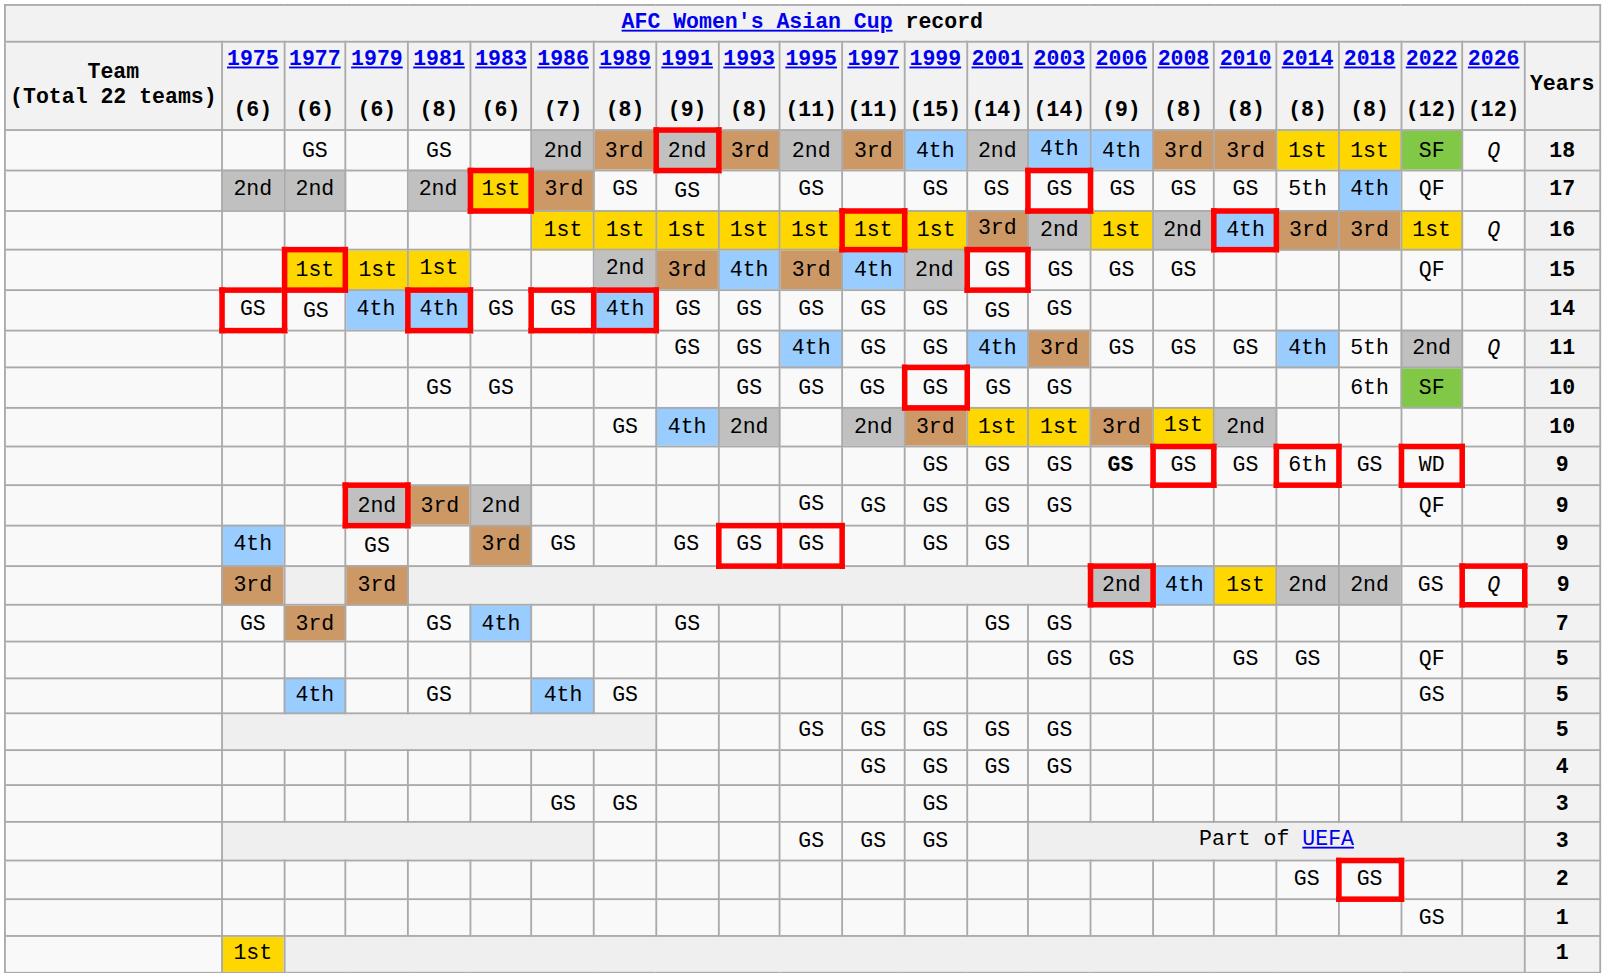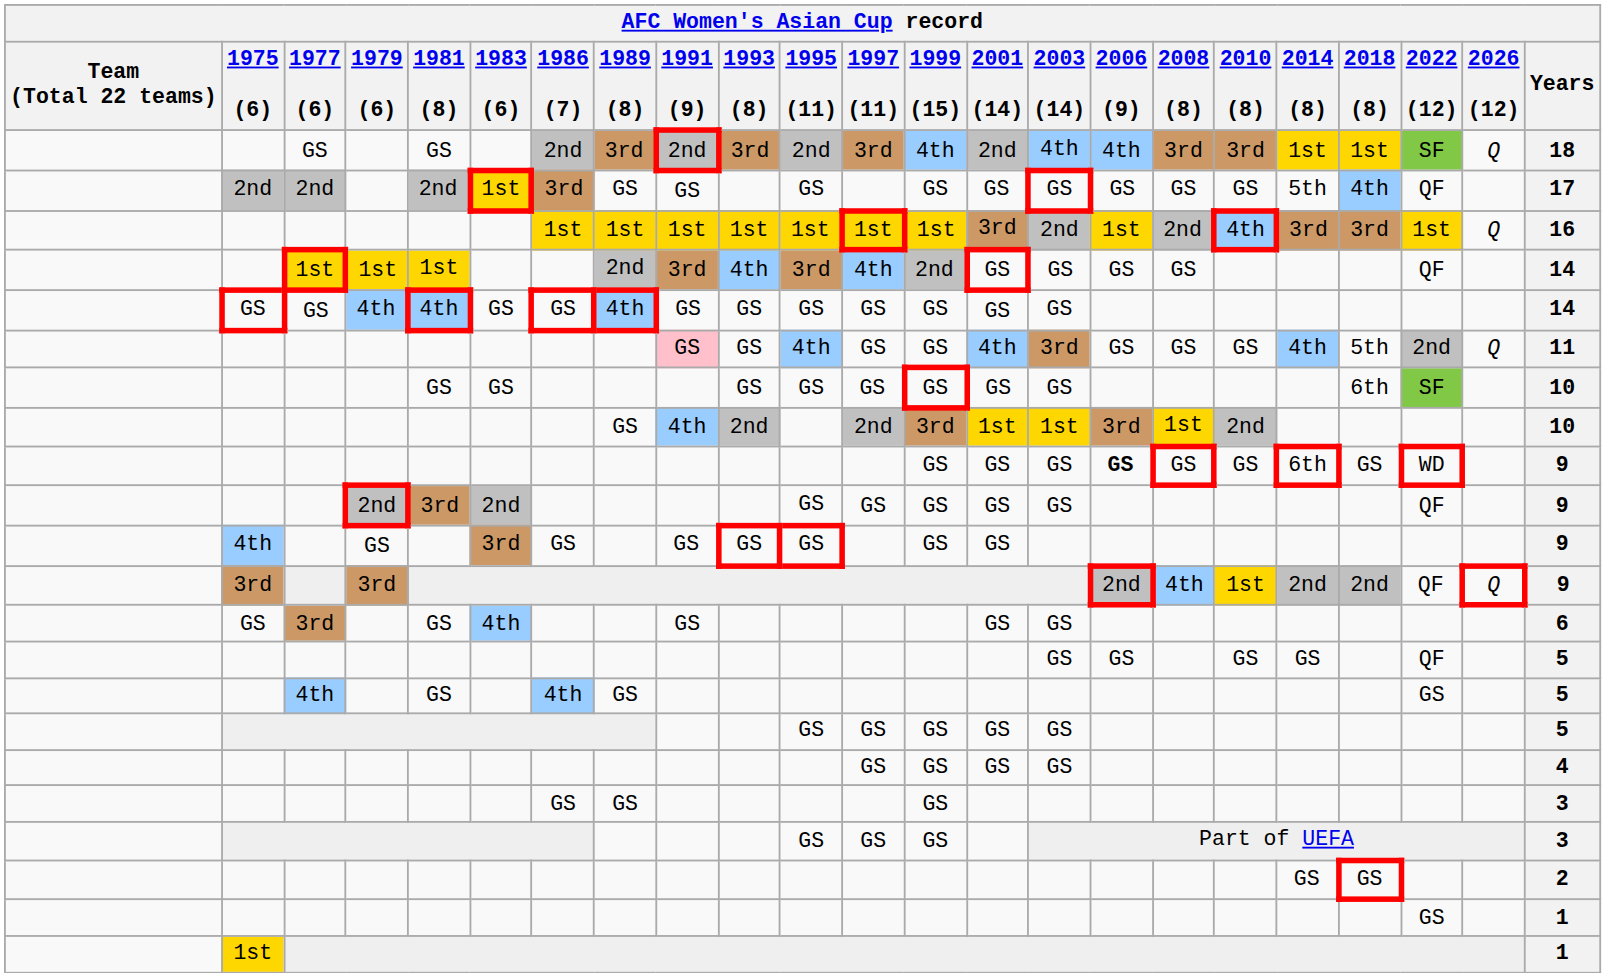(1562, 270) 15 -> (1562, 270) 14
(687, 349) no background -> (687, 349) pink background
(1431, 585) GS -> (1431, 585) QF
(1562, 623) 7 -> (1562, 623) 6
